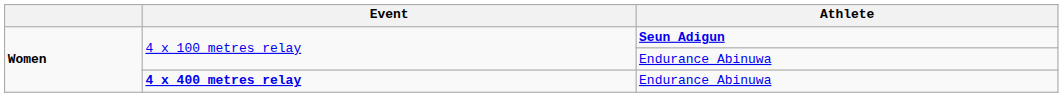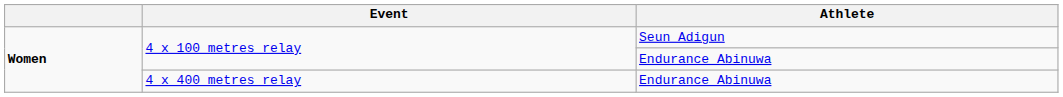(682, 37) bold -> (682, 37) normal
(223, 81) bold -> (223, 81) normal
